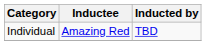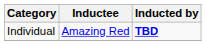(146, 31) normal -> (147, 31) bold
